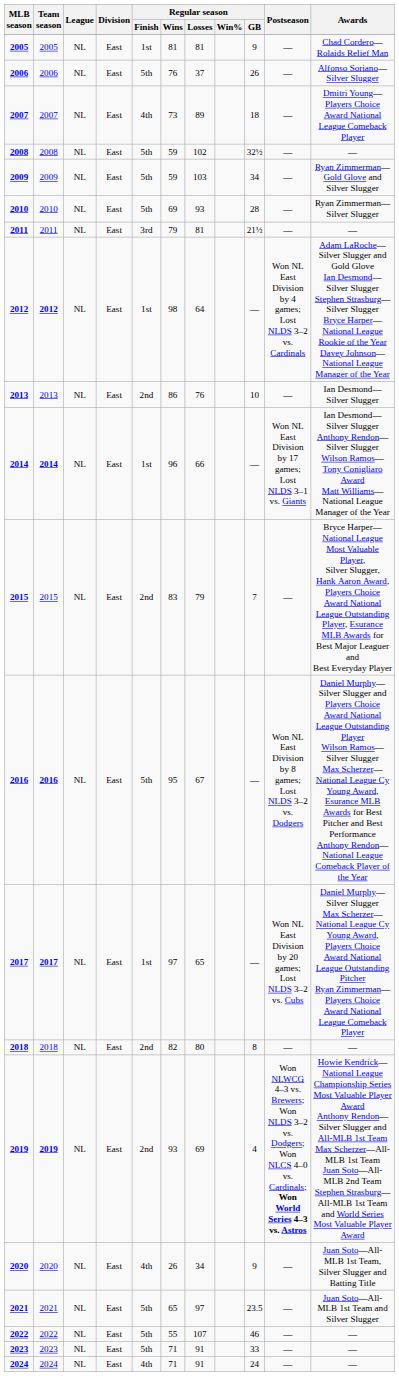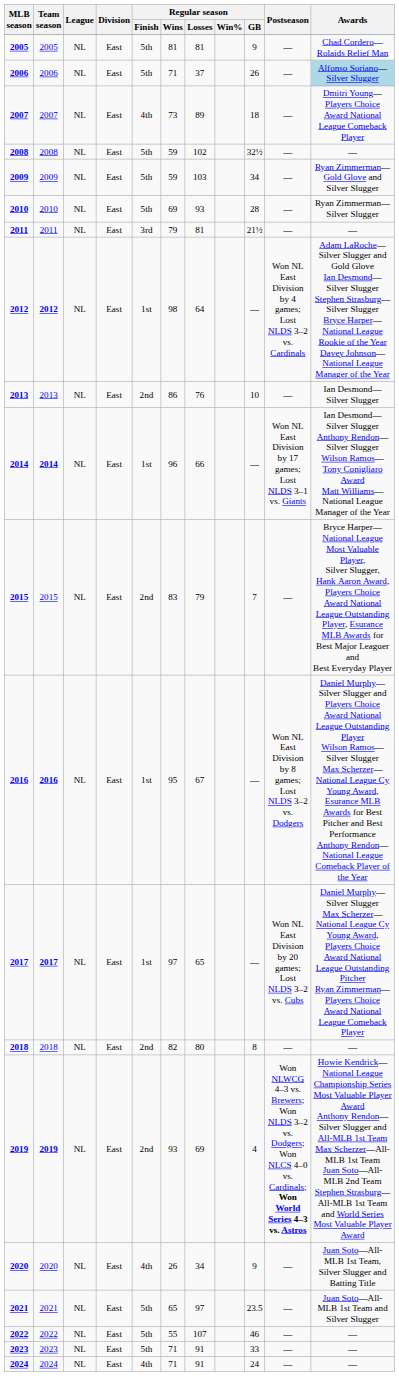(146, 47) 1st -> (146, 47) 5th
(173, 73) 76 -> (173, 73) 71
(353, 73) no background -> (353, 73) lightblue background
(146, 780) 5th -> (146, 780) 1st
